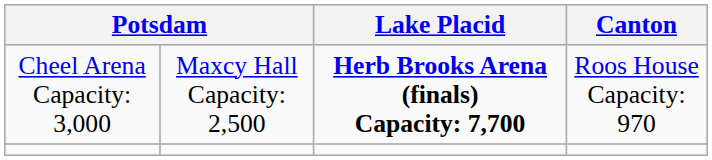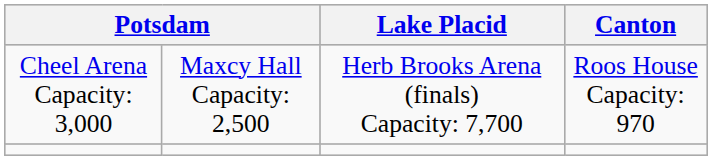(440, 94) bold -> (442, 94) normal
